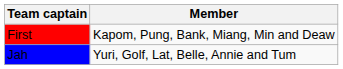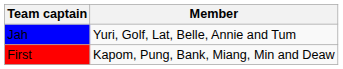rows swapped: (20, 34) <-> (17, 54)
